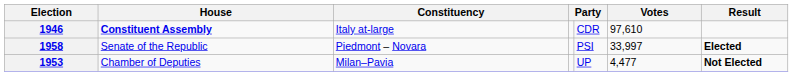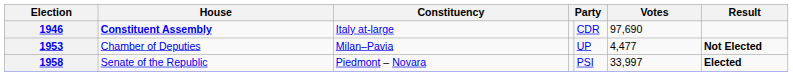(626, 29) 97,610 -> (626, 29) 97,690
rows swapped: (51, 63) <-> (51, 46)
